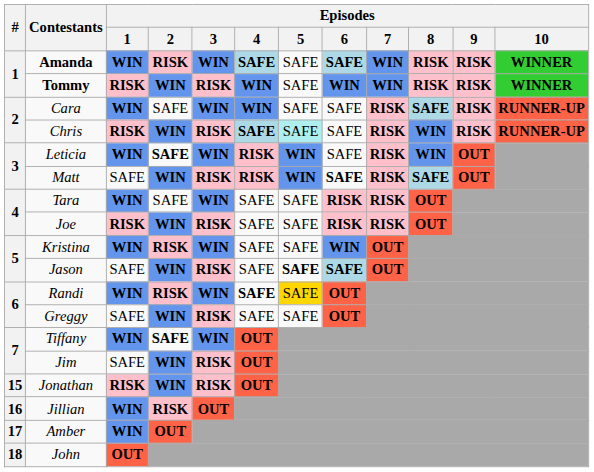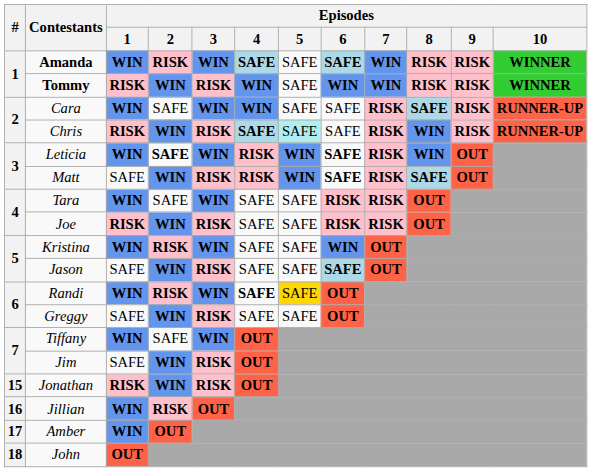(344, 154) normal -> (343, 154) bold
(301, 270) bold -> (300, 270) normal
(170, 339) bold -> (170, 339) normal
